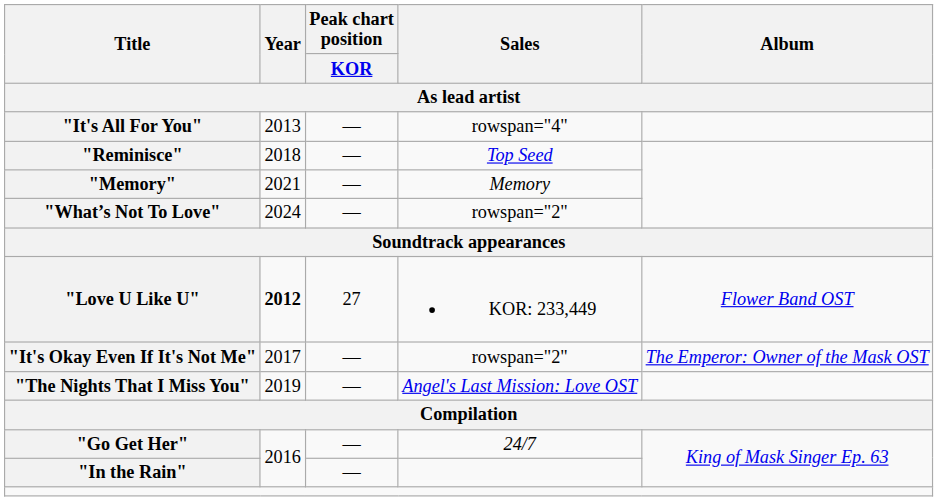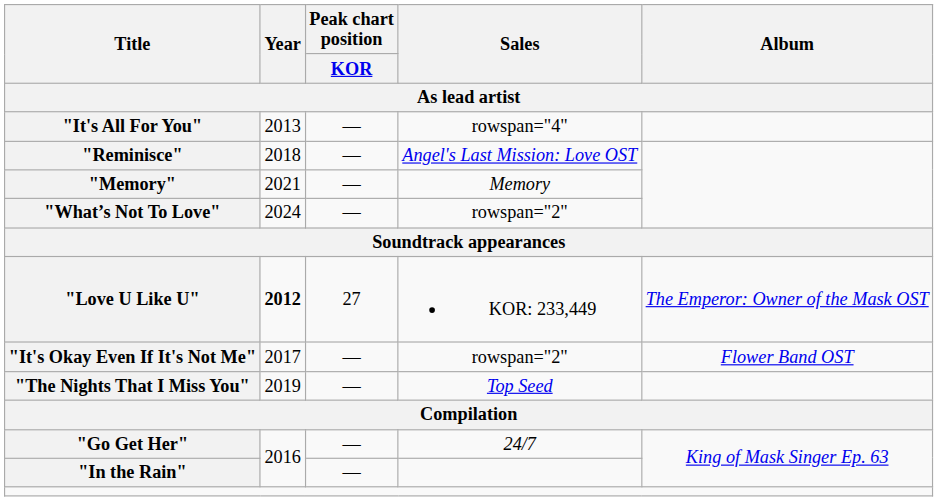(520, 155) Top Seed -> (520, 155) Angel's Last Mission: Love OST
(787, 299) Flower Band OST -> (787, 299) The Emperor: Owner of the Mask OST
(787, 356) The Emperor: Owner of the Mask OST -> (787, 356) Flower Band OST
(520, 385) Angel's Last Mission: Love OST -> (520, 385) Top Seed
